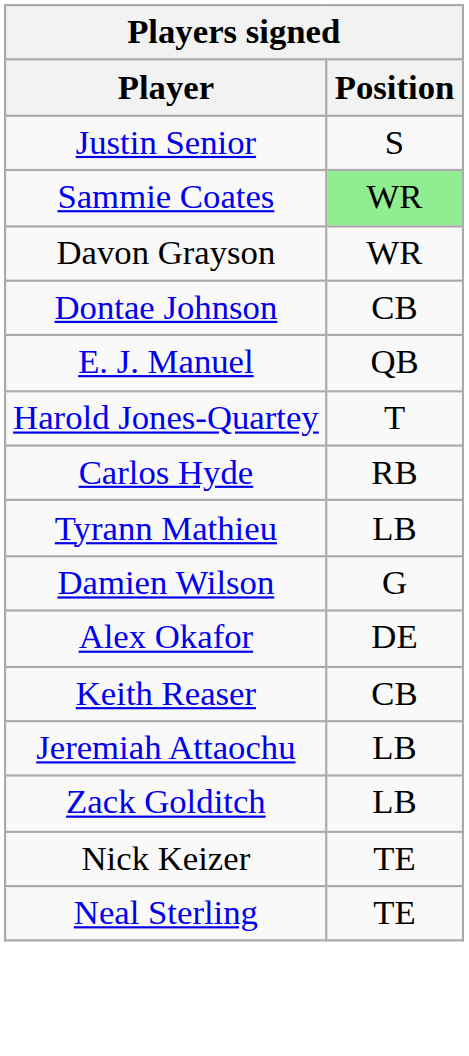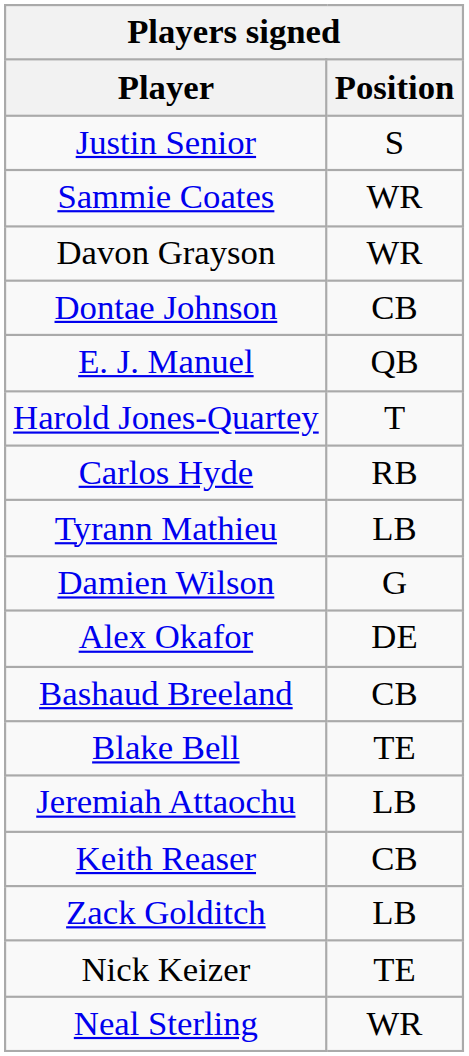(395, 197) lightgreen background -> (395, 197) no background
+ row: (166, 692)
+ row: (166, 747)
rows swapped: (166, 692) <-> (166, 747)
(395, 913) TE -> (395, 1023) WR
